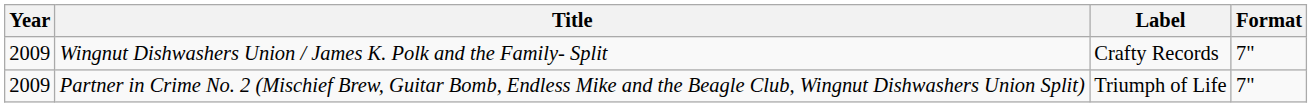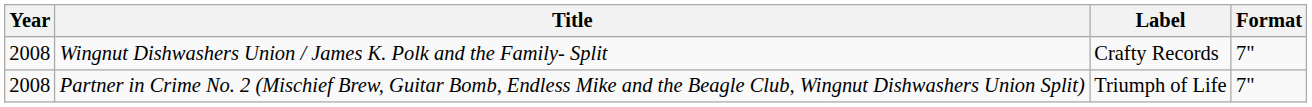(30, 53) 2009 -> (30, 53) 2008
(30, 85) 2009 -> (30, 85) 2008
